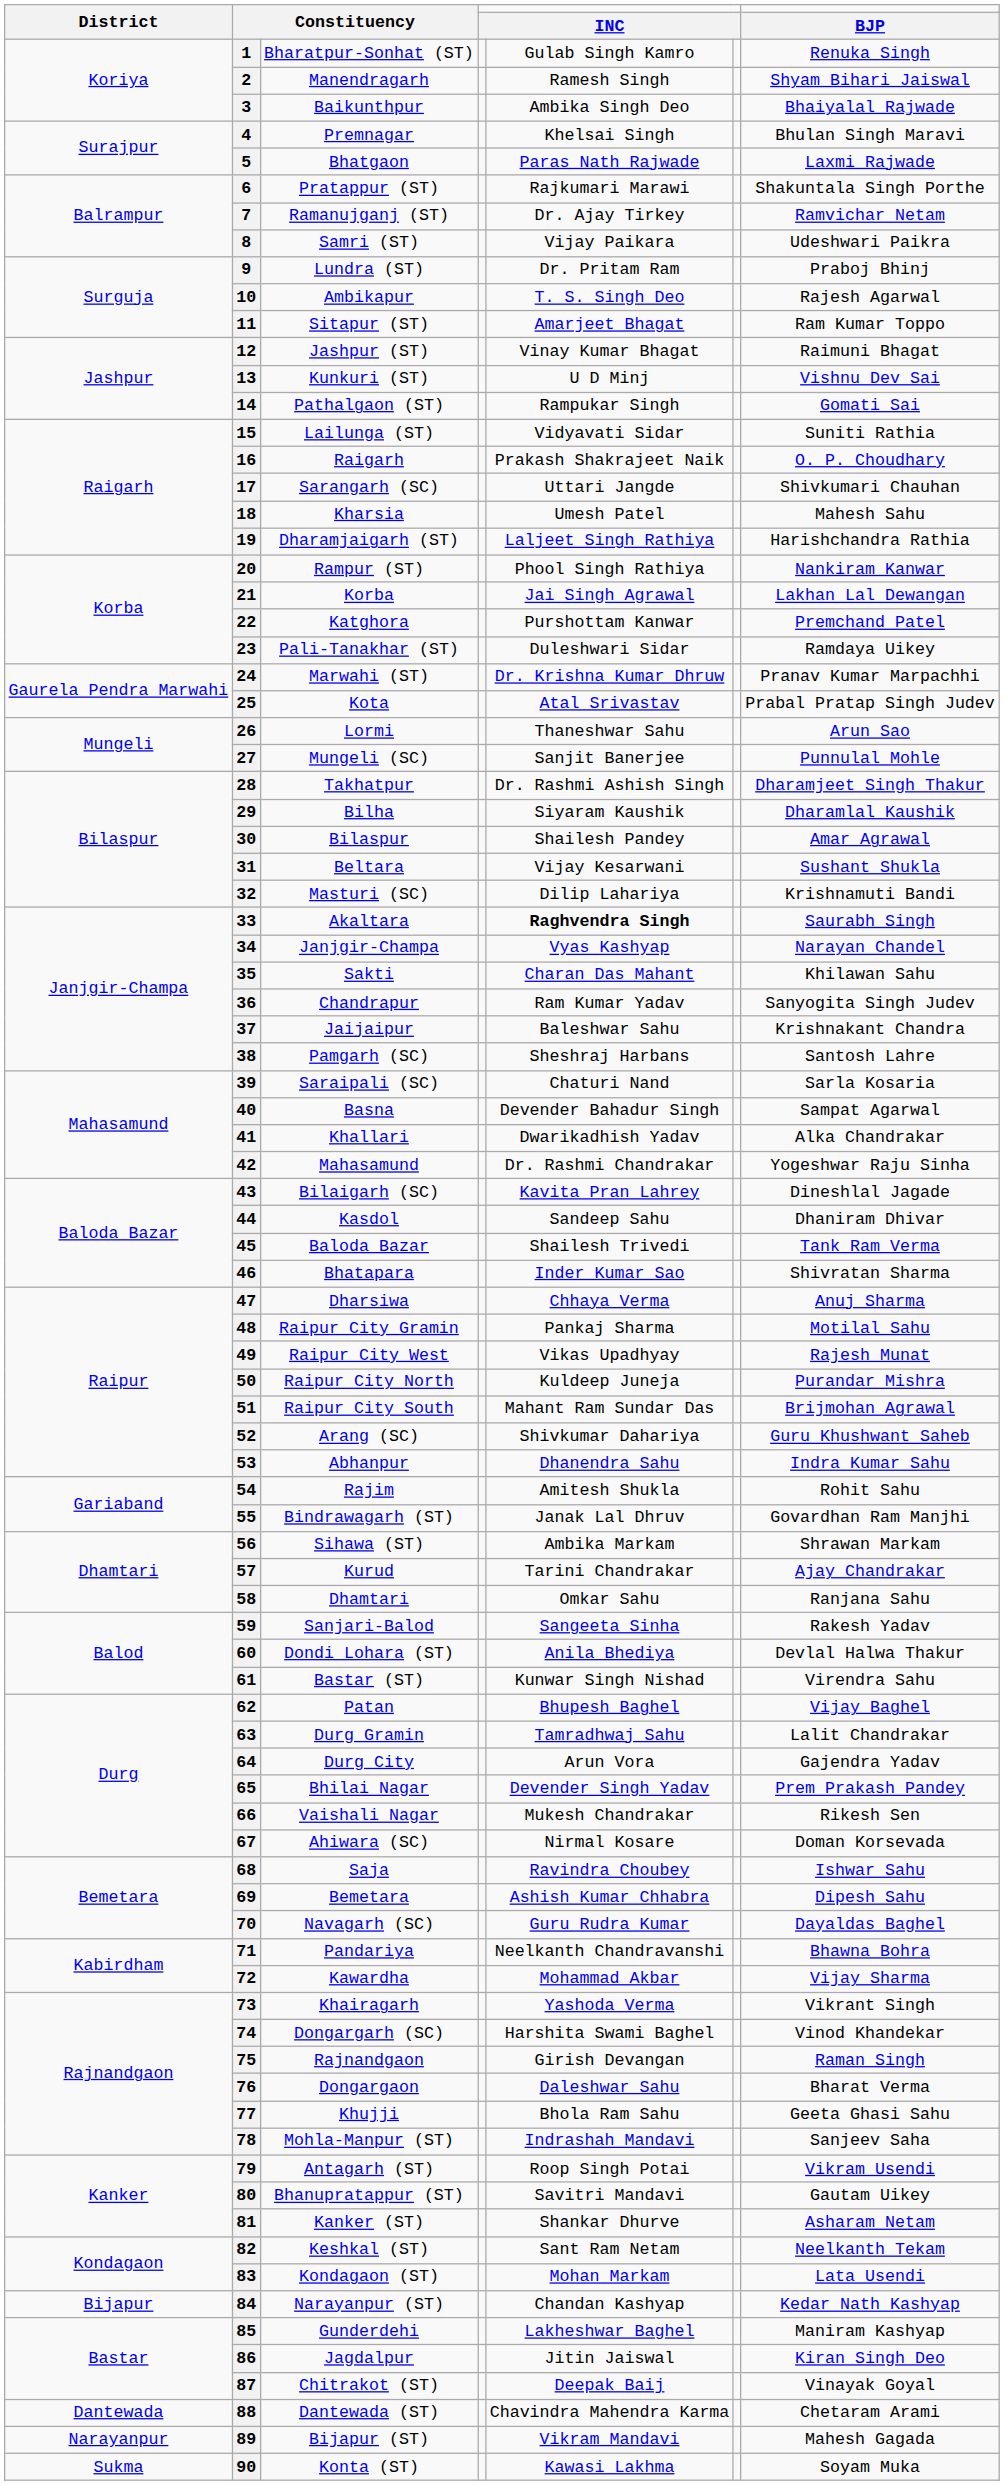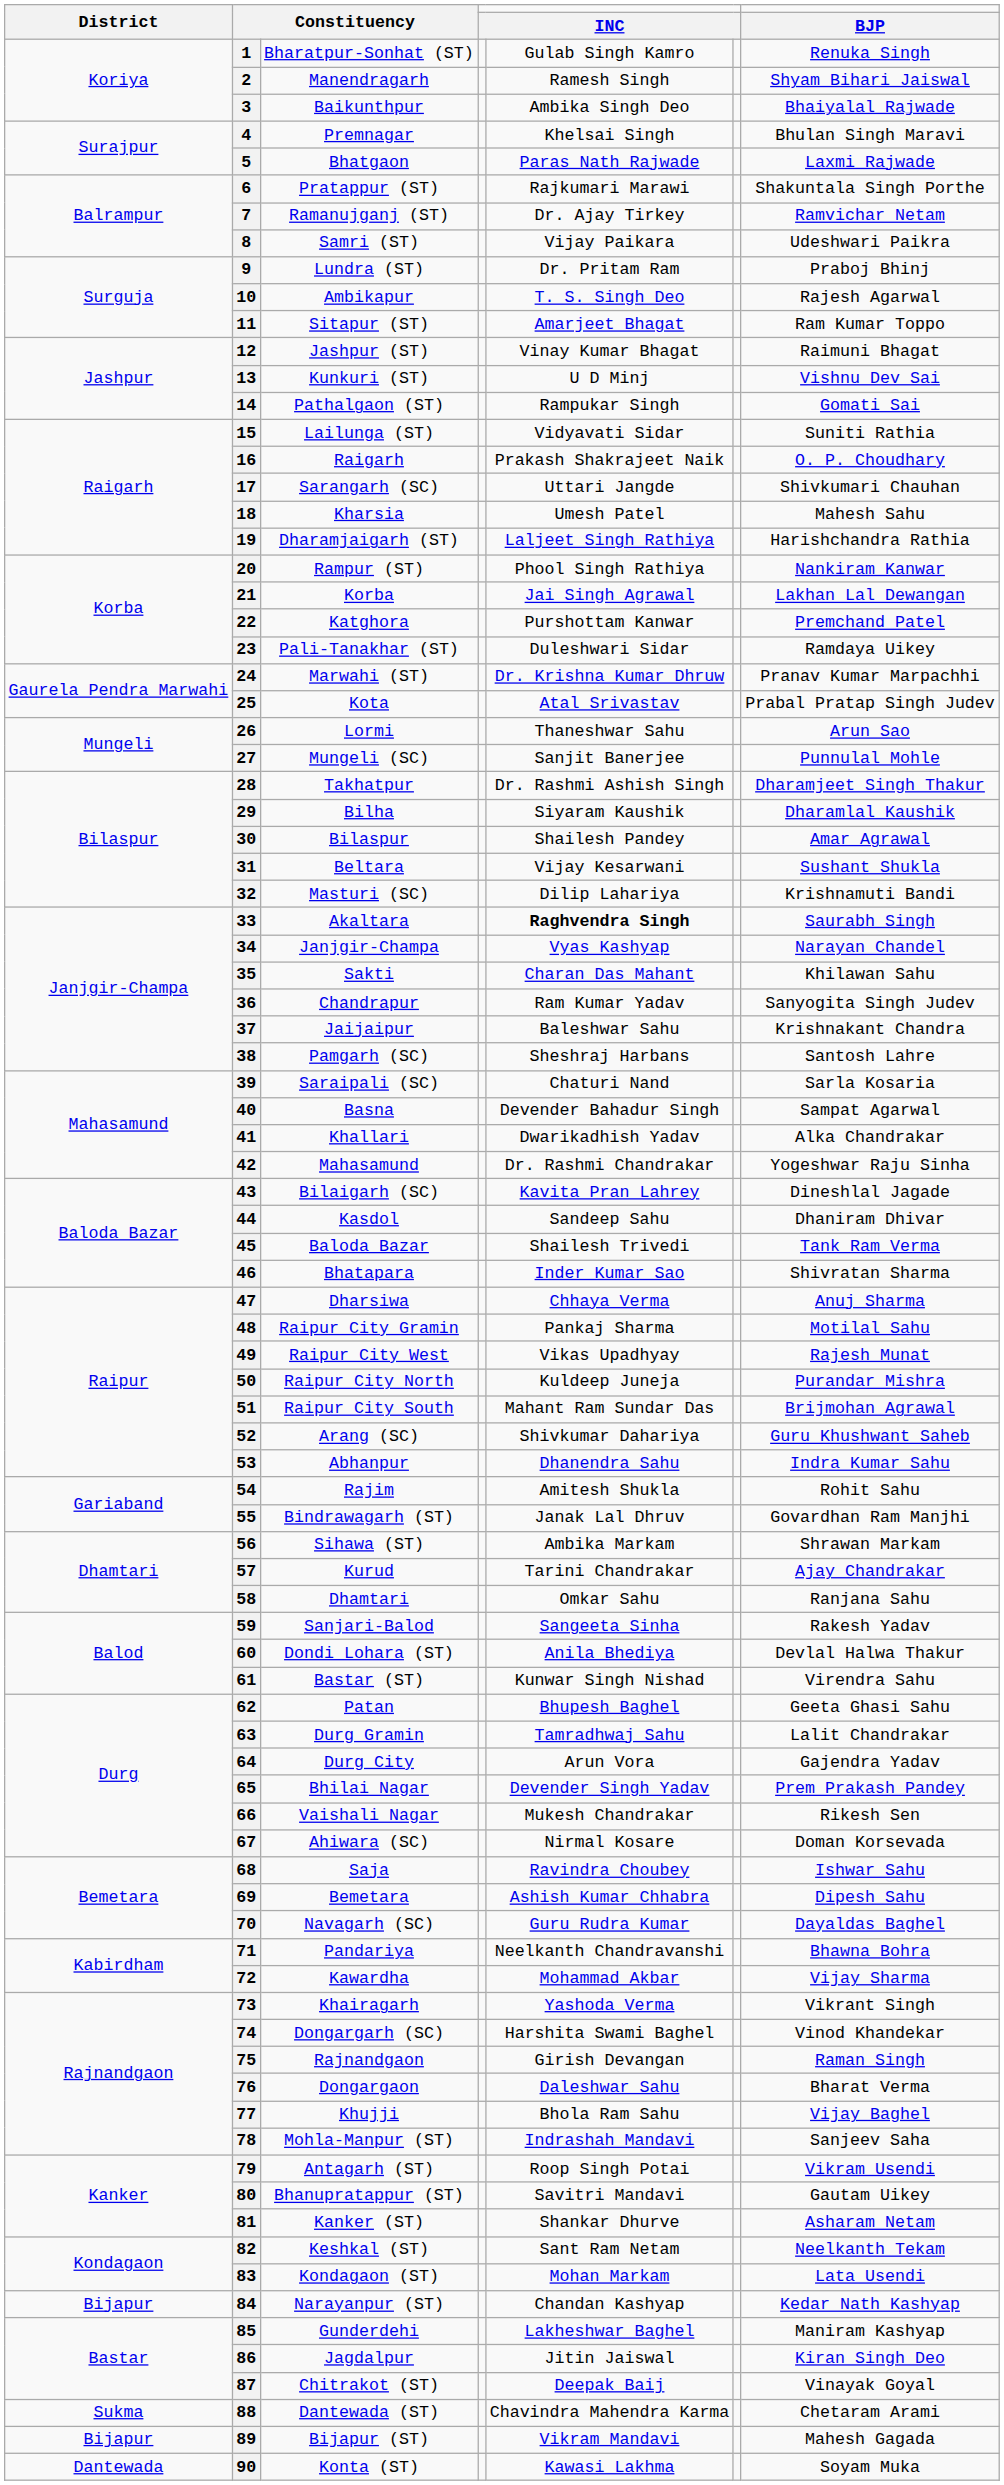(870, 1708) Vijay Baghel -> (870, 1708) Geeta Ghasi Sahu
(870, 2114) Geeta Ghasi Sahu -> (870, 2114) Vijay Baghel
(118, 2413) Dantewada -> (118, 2413) Sukma
(118, 2440) Narayanpur -> (118, 2440) Bijapur
(118, 2467) Sukma -> (118, 2467) Dantewada
